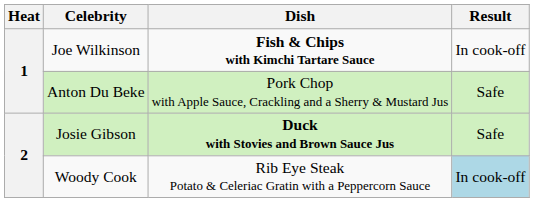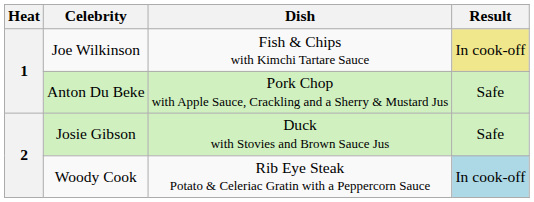(300, 50) bold -> (300, 50) normal
(490, 50) no background -> (490, 50) khaki background
(300, 134) bold -> (300, 134) normal
